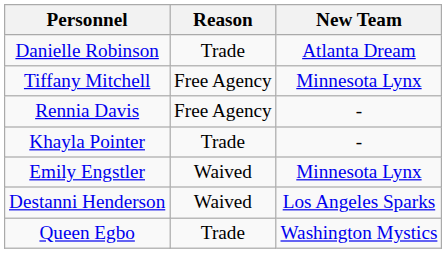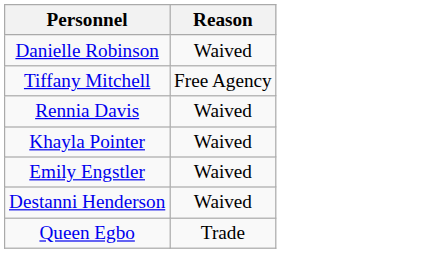- column: (359, 19)
(223, 50) Trade -> (223, 50) Waived
(223, 111) Free Agency -> (223, 111) Waived
(223, 141) Trade -> (223, 141) Waived
